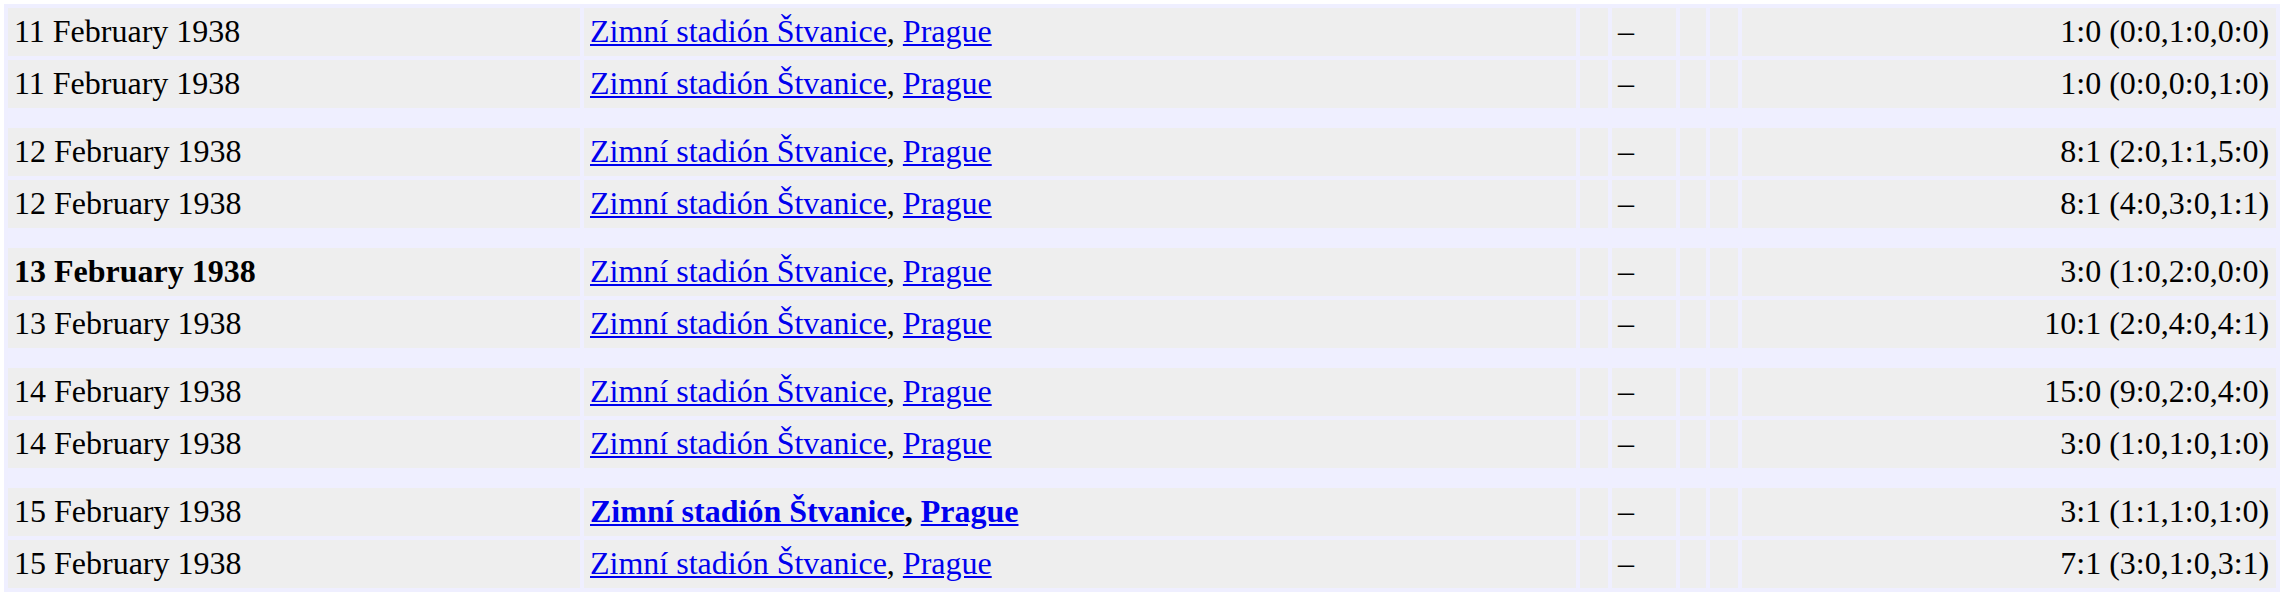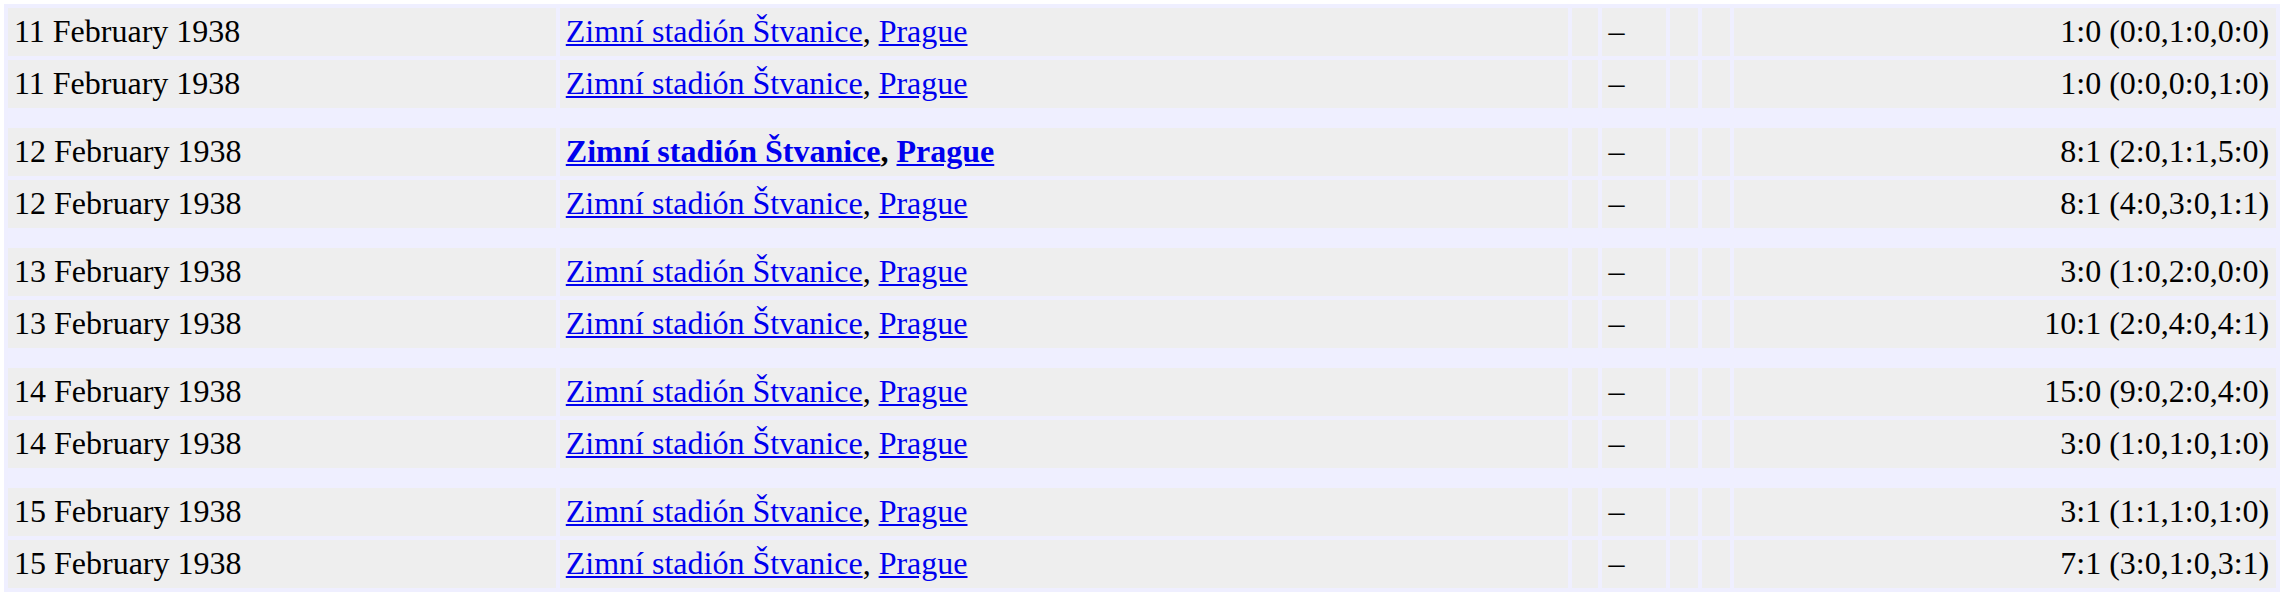(791, 151) normal -> (780, 151) bold
(135, 271) bold -> (128, 271) normal
(804, 511) bold -> (767, 511) normal
